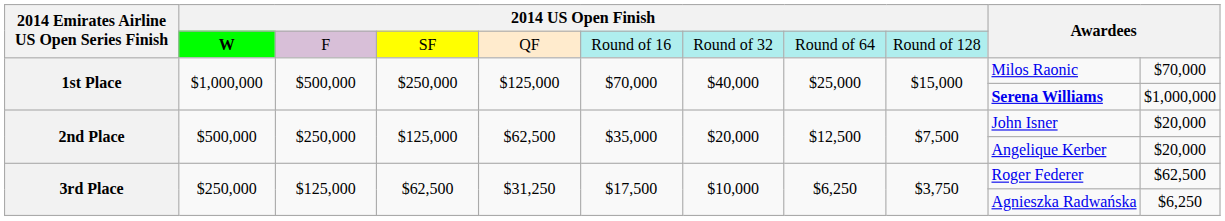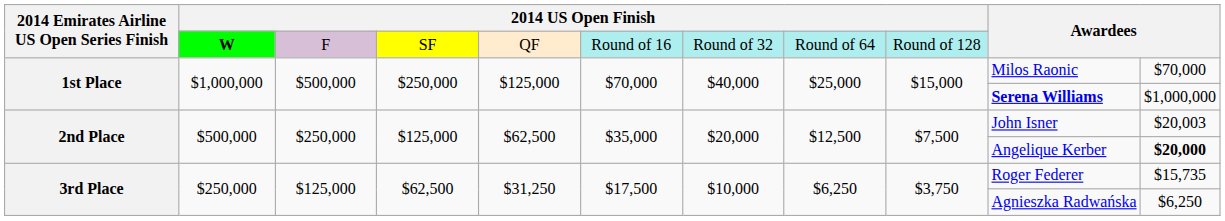(1180, 123) $20,000 -> (1180, 123) $20,003
(1180, 149) normal -> (1180, 149) bold
(1180, 176) $62,500 -> (1180, 176) $15,735
